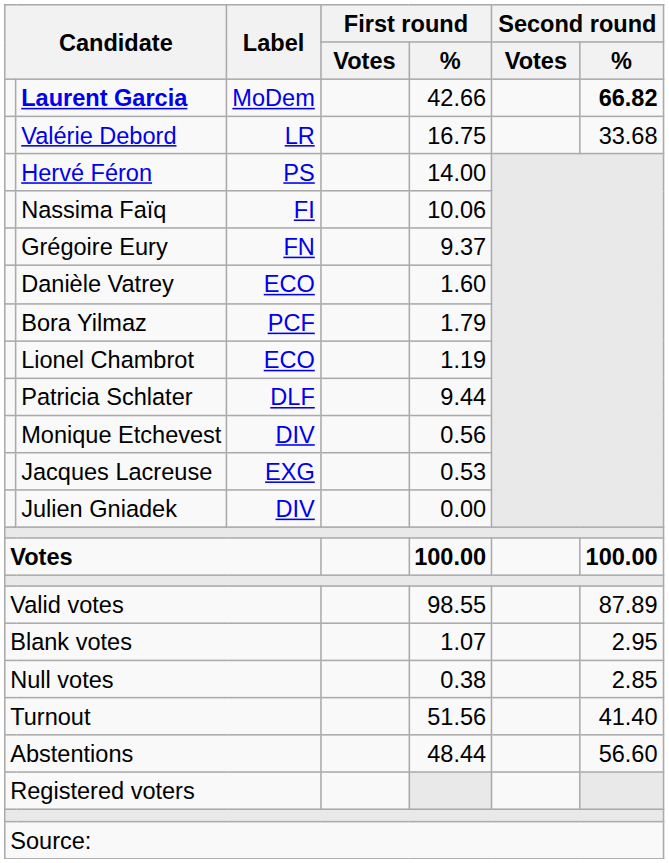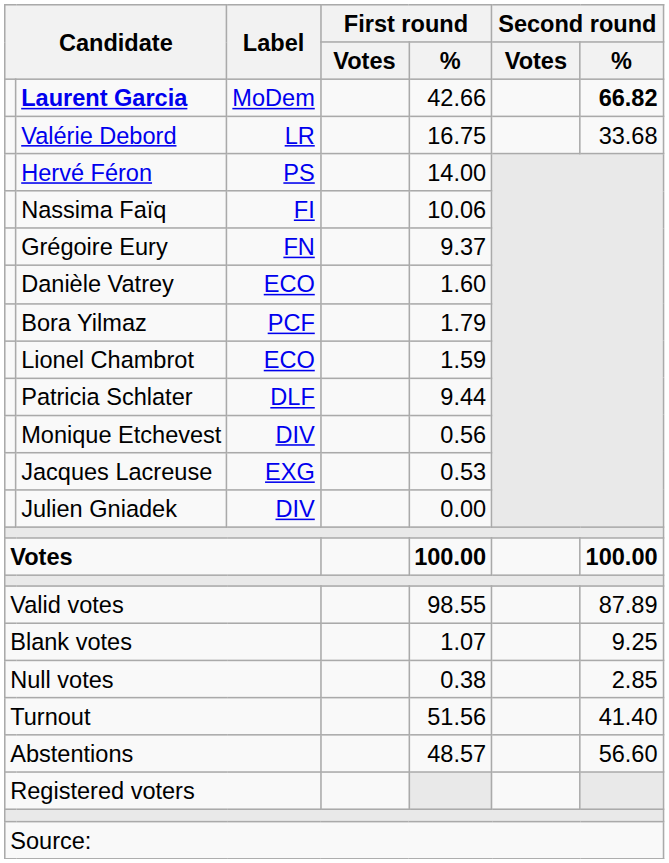(463, 359) 1.19 -> (463, 359) 1.59
(635, 642) 2.95 -> (635, 642) 9.25
(457, 754) 48.44 -> (457, 754) 48.57
